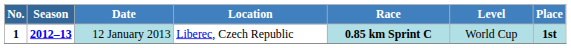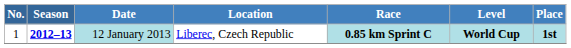(16, 34) bold -> (16, 34) normal
(491, 34) normal -> (491, 34) bold
